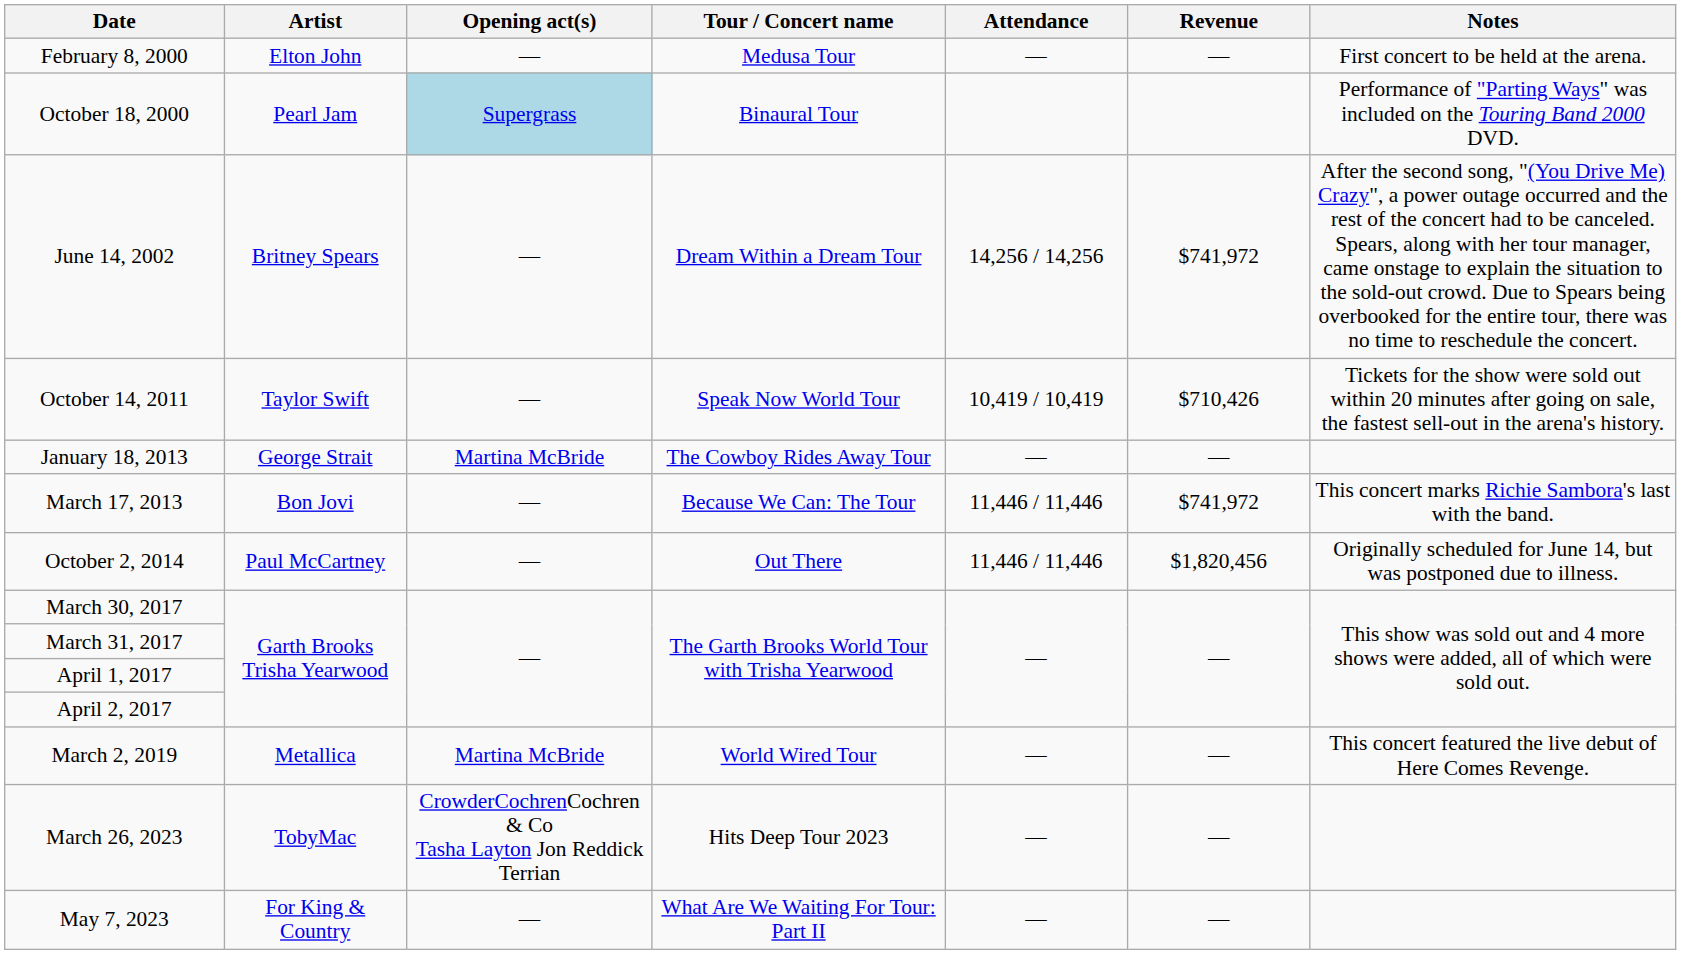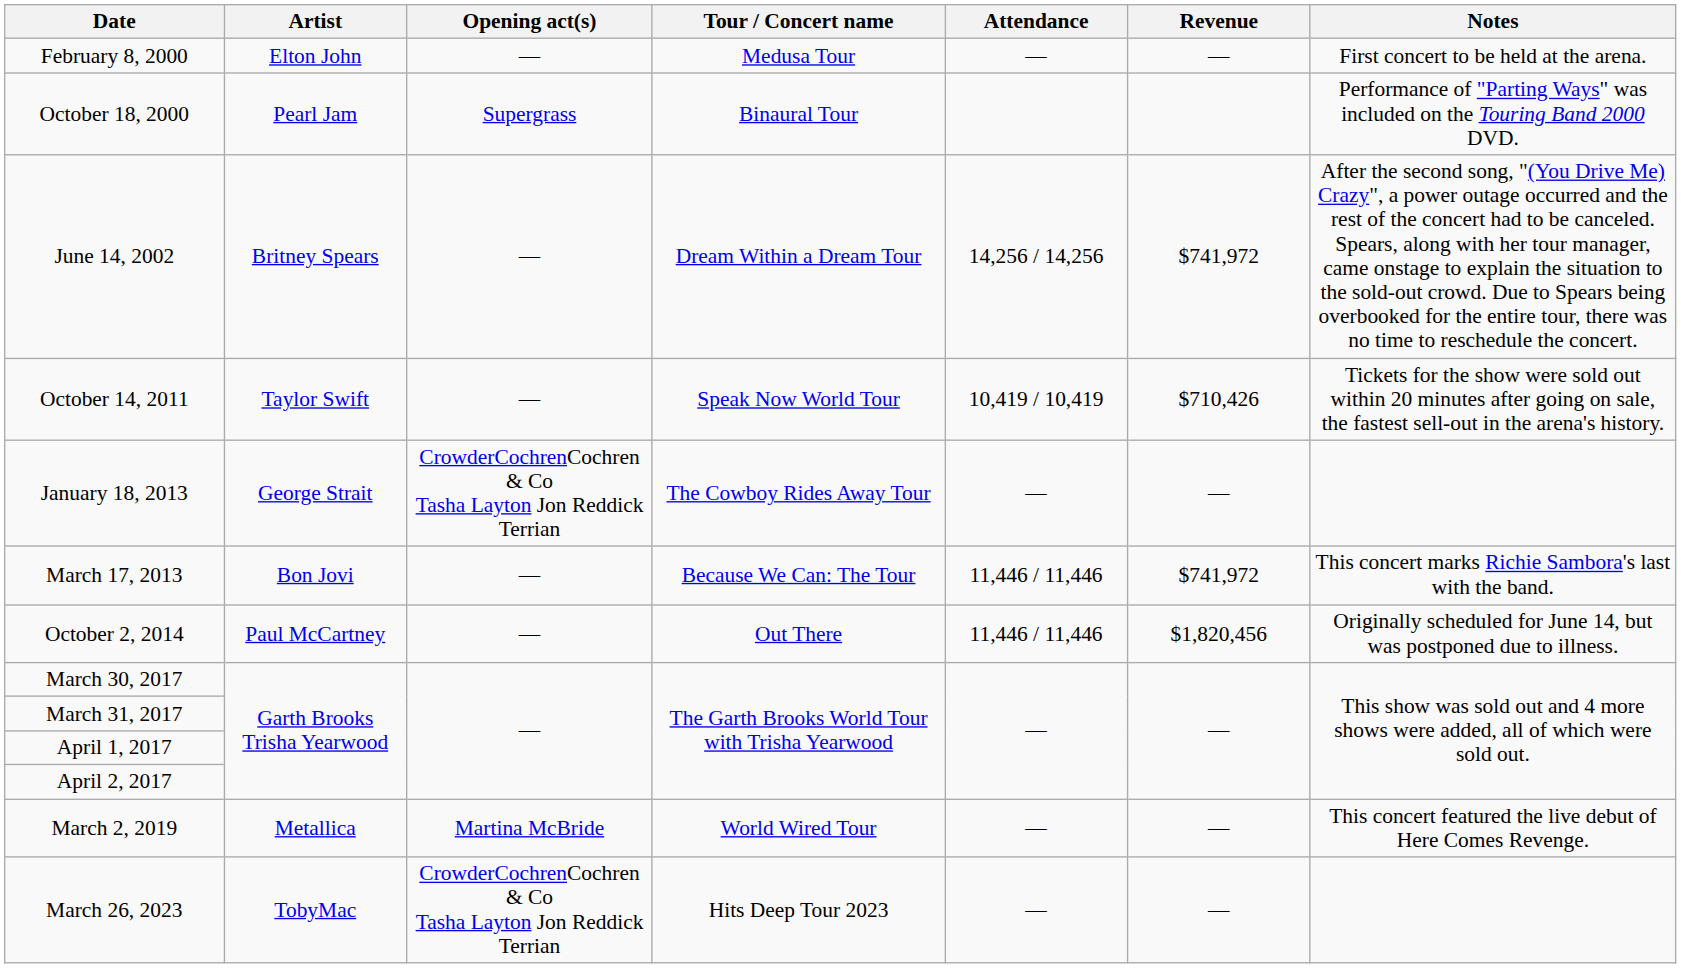(529, 113) lightblue background -> (529, 113) no background
(529, 456) Martina McBride -> (529, 493) CrowderCochrenCochren & Co Tasha Layton Jon Reddick Terrian
- row: (114, 919)
